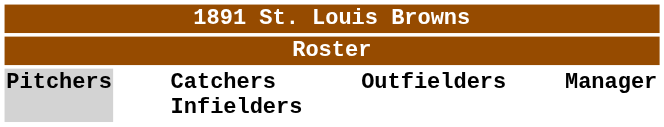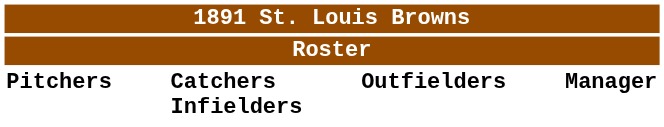(59, 83) lightgrey background -> (59, 83) no background
